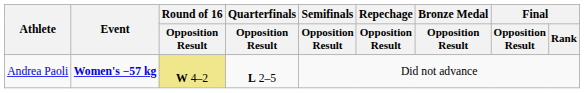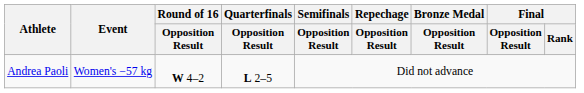(115, 71) bold -> (113, 71) normal
(192, 78) khaki background -> (188, 78) no background
